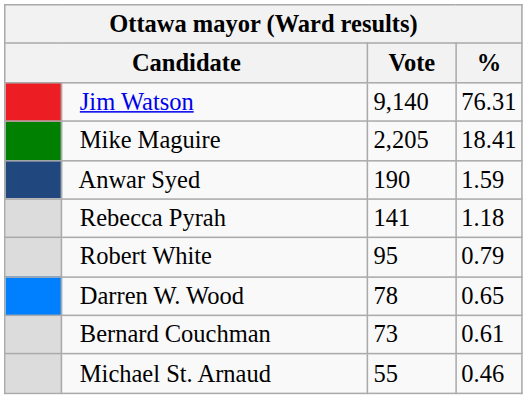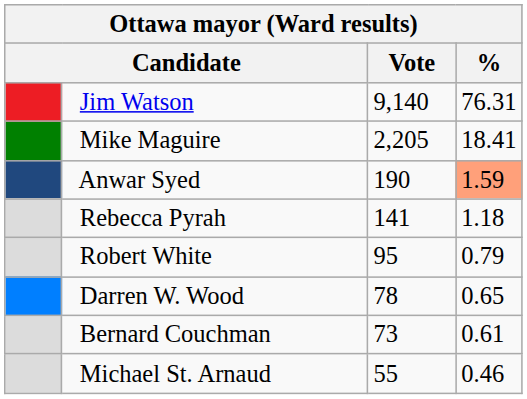(483, 179) no background -> (483, 179) lightsalmon background
